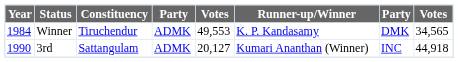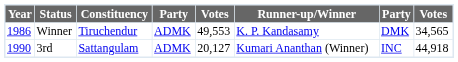(19, 31) 1984 -> (19, 31) 1986
